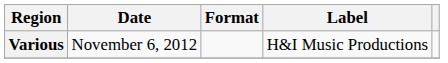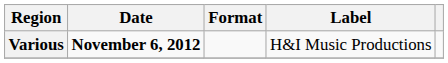(134, 44) normal -> (136, 44) bold
